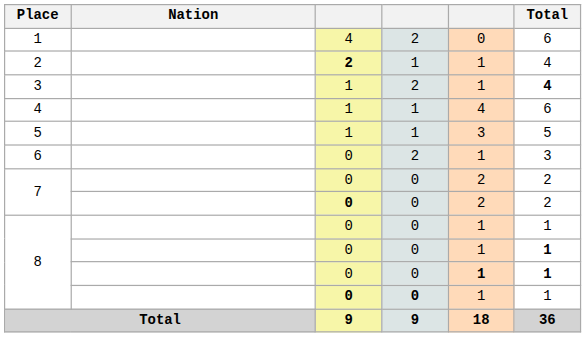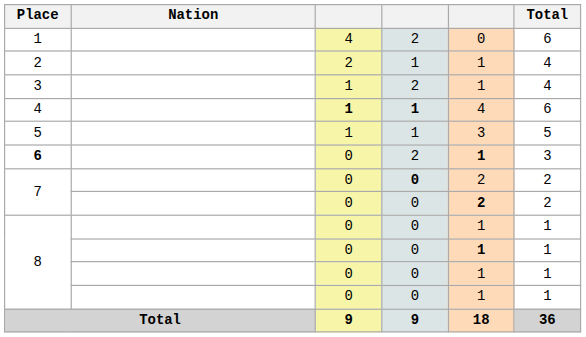(349, 63) bold -> (349, 63) normal
(547, 86) bold -> (547, 86) normal
(349, 110) normal -> (349, 110) bold
(415, 110) normal -> (415, 110) bold
(38, 156) normal -> (38, 156) bold
(481, 156) normal -> (481, 156) bold
(415, 180) normal -> (415, 180) bold
(349, 203) bold -> (349, 203) normal
(481, 203) normal -> (481, 203) bold
(481, 250) normal -> (481, 250) bold
(547, 250) bold -> (547, 250) normal
(481, 273) bold -> (481, 273) normal
(547, 273) bold -> (547, 273) normal
(349, 297) bold -> (349, 297) normal
(415, 297) bold -> (415, 297) normal
